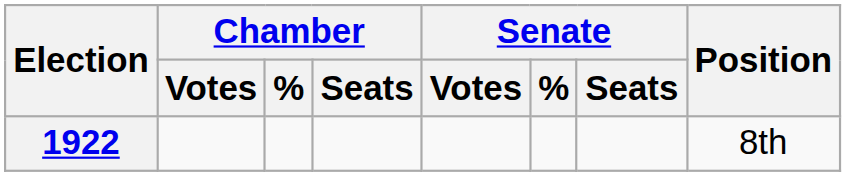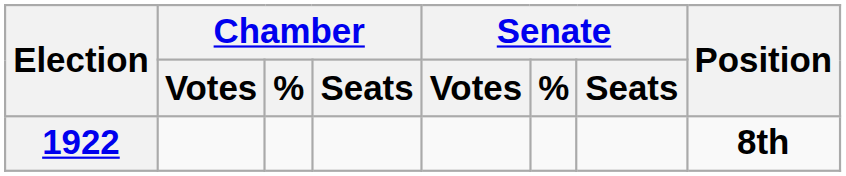(763, 142) normal -> (763, 142) bold
